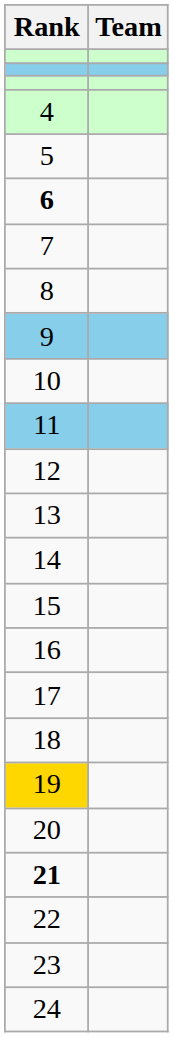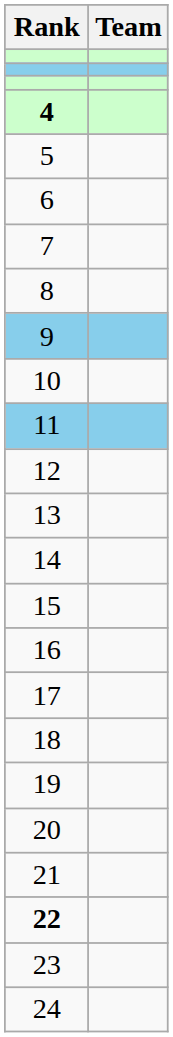(47, 111) normal -> (47, 111) bold
(47, 200) bold -> (47, 200) normal
(47, 784) gold background -> (47, 784) no background
(47, 874) bold -> (47, 874) normal
(47, 919) normal -> (47, 919) bold
